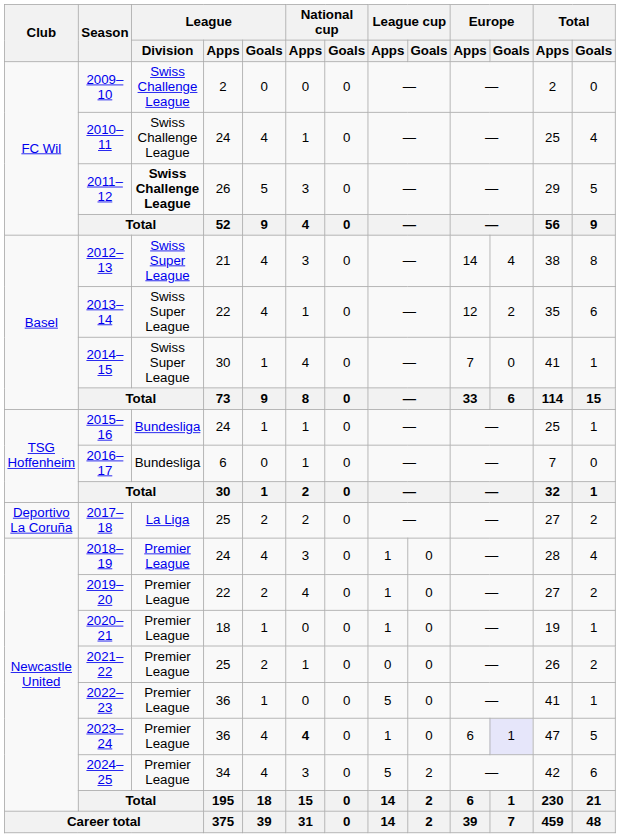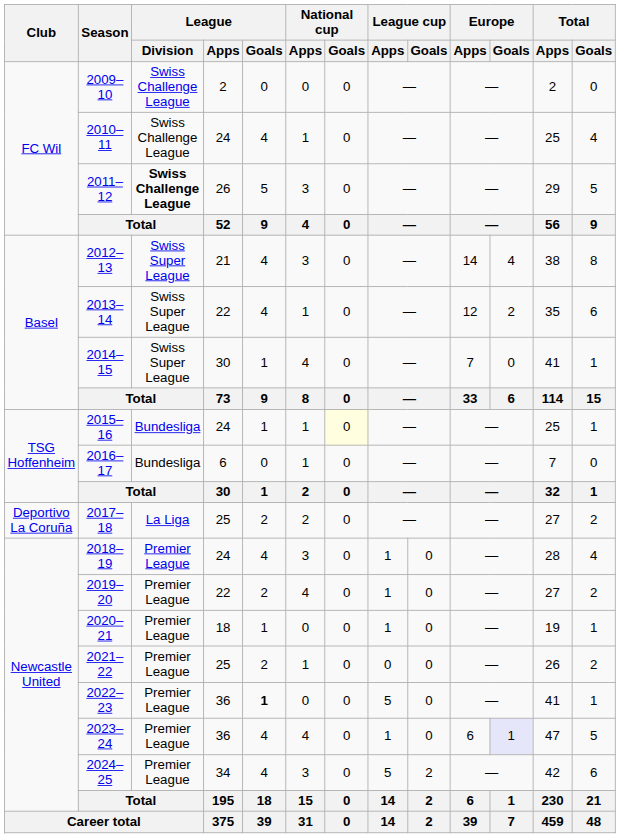(347, 427) no background -> (347, 427) lightyellow background
(264, 700) normal -> (264, 700) bold
(305, 736) bold -> (305, 736) normal
